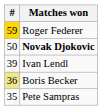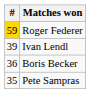- row: (58, 46)
(12, 80) khaki background -> (12, 63) no background
